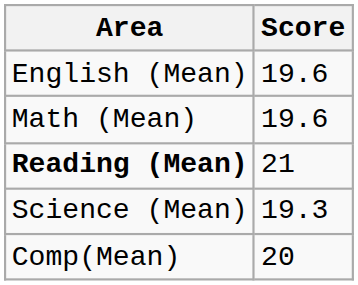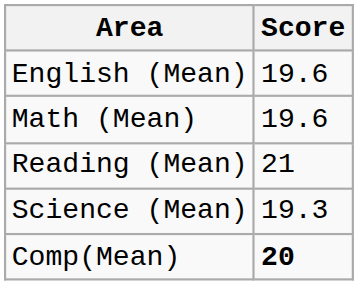(130, 165) bold -> (130, 165) normal
(278, 257) normal -> (278, 257) bold
